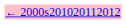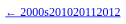(63, 12) pink background -> (63, 12) no background
